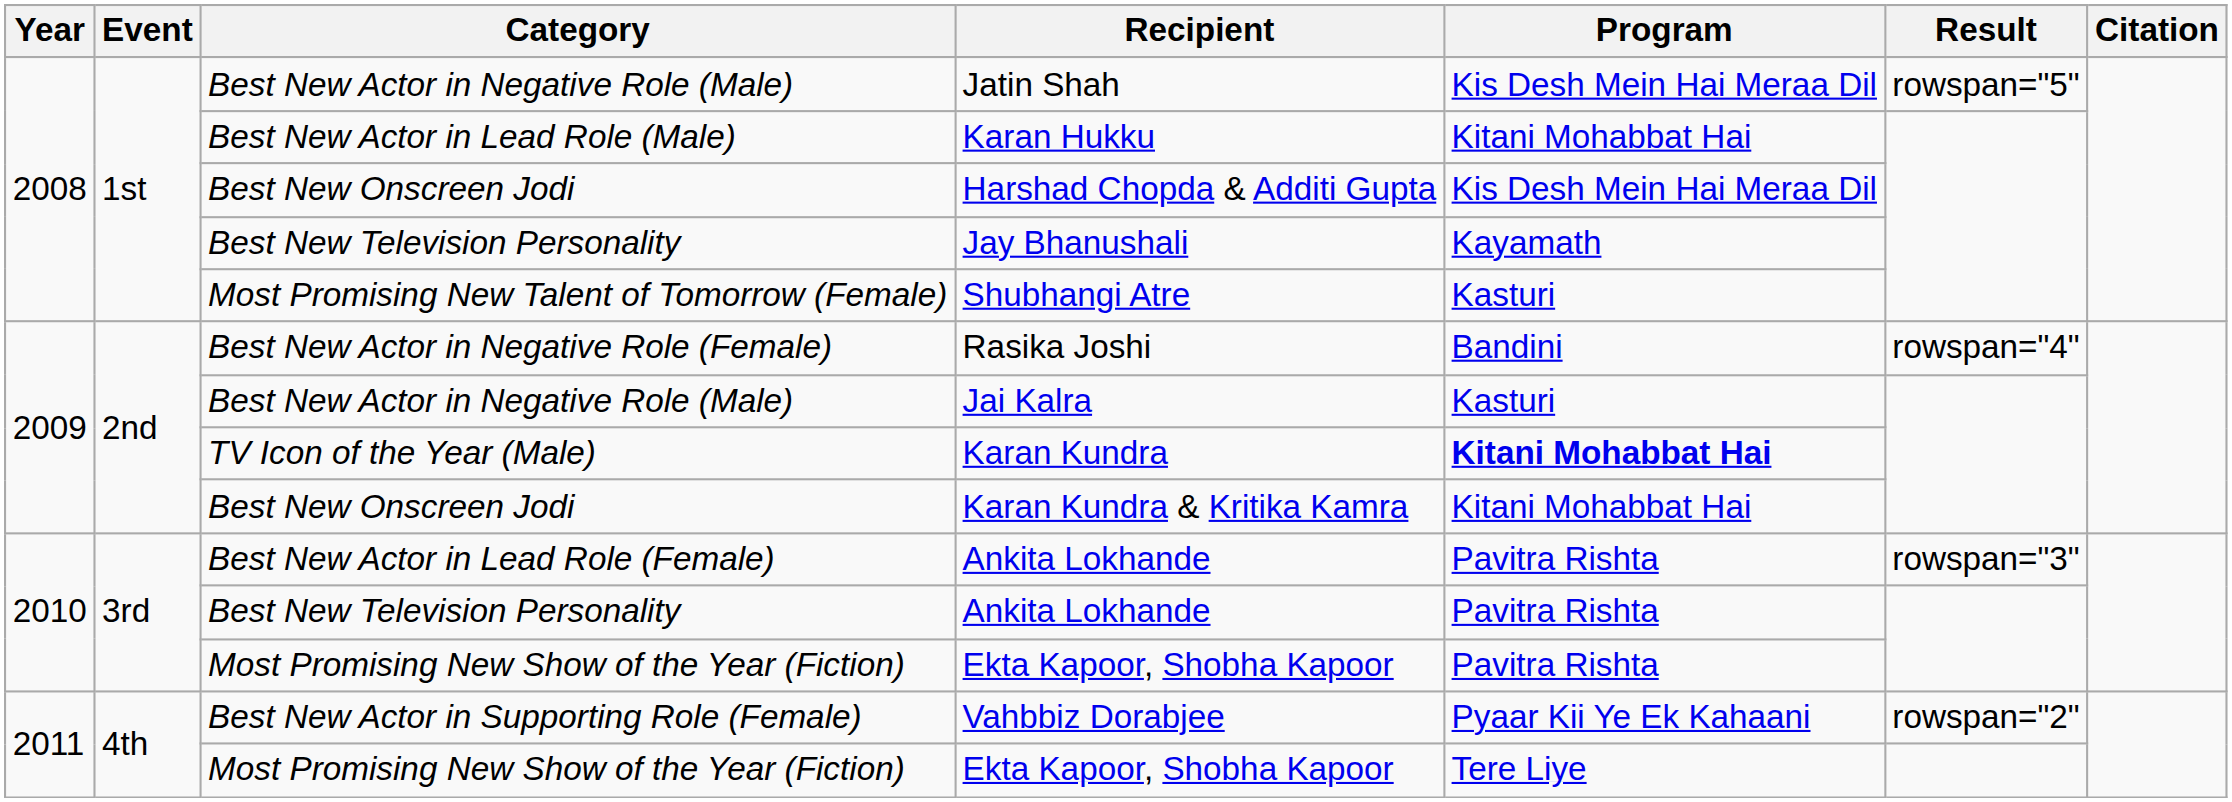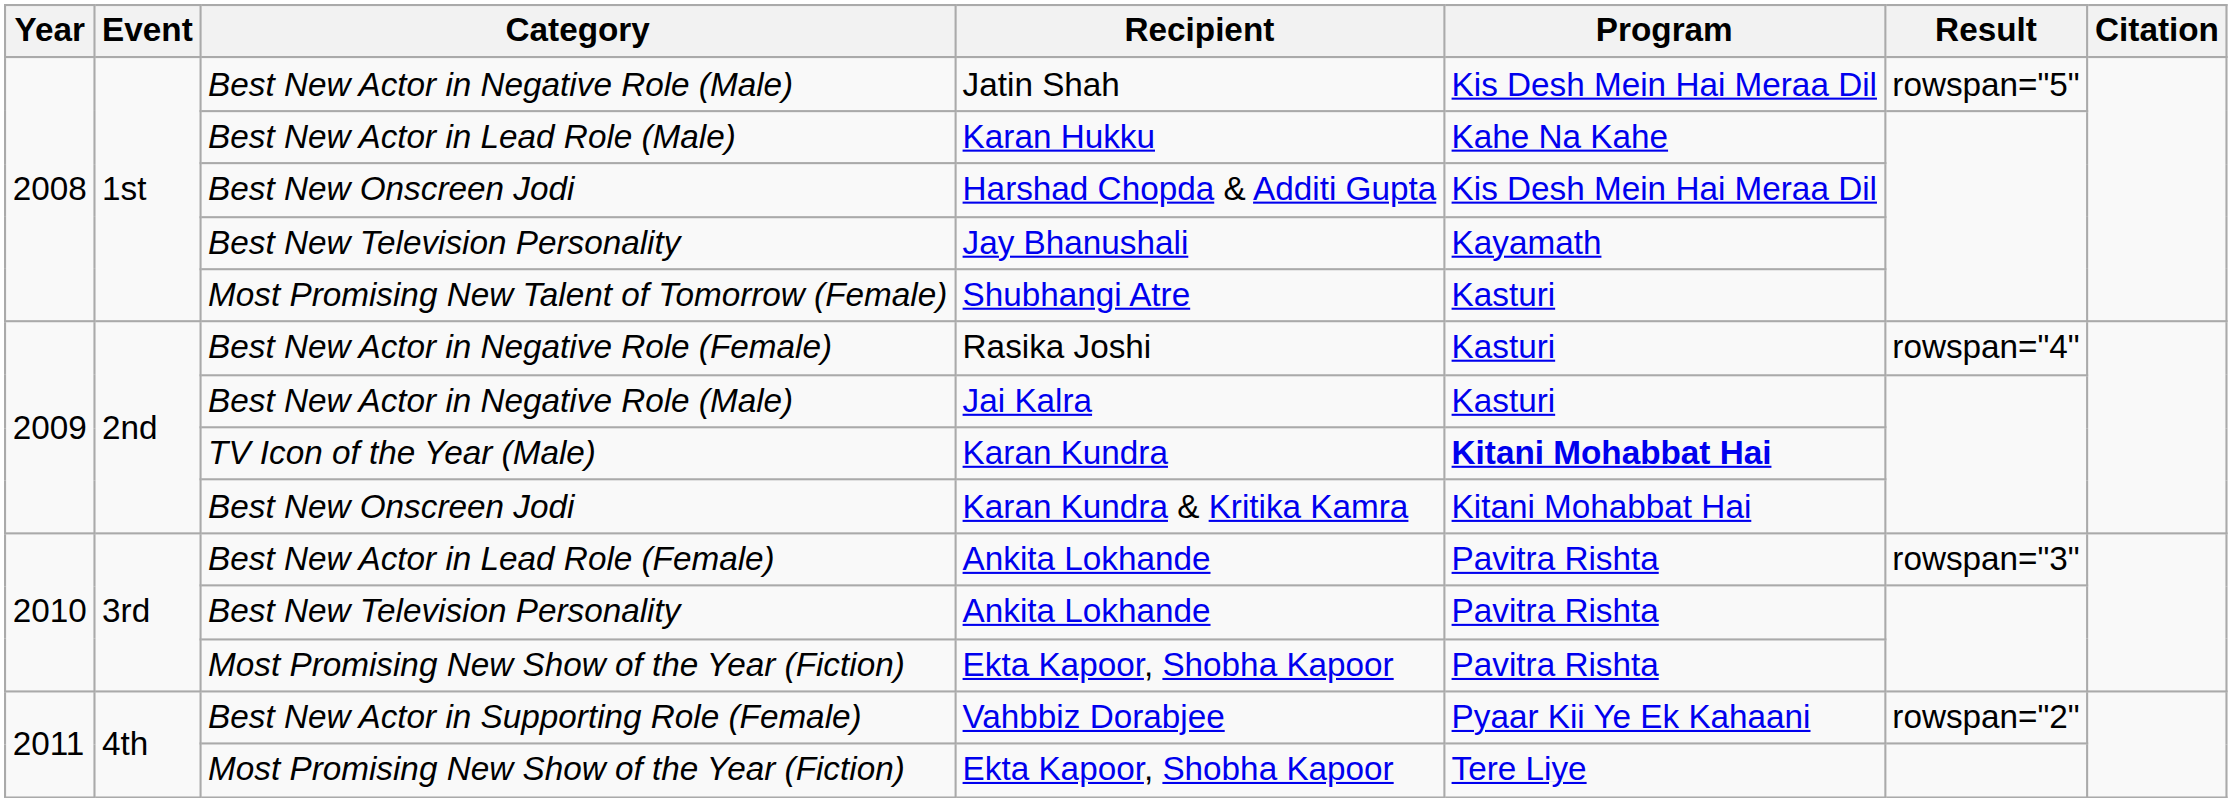(1601, 136) Kitani Mohabbat Hai -> (1560, 136) Kahe Na Kahe
(1507, 347) Bandini -> (1503, 347) Kasturi
